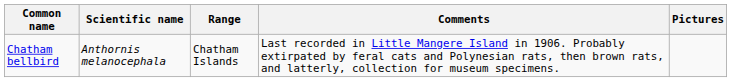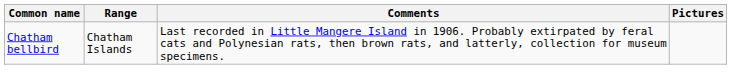- column: (135, 19)
